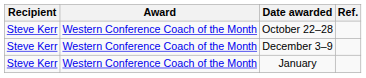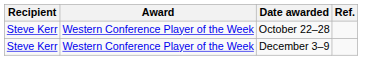(160, 30) Western Conference Coach of the Month -> (158, 30) Western Conference Player of the Week
(160, 47) Western Conference Coach of the Month -> (158, 47) Western Conference Player of the Week
- row: (297, 64)
